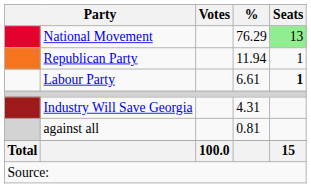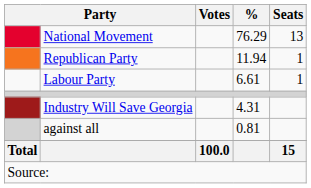(297, 36) lightgreen background -> (297, 36) no background
(300, 79) bold -> (300, 79) normal
